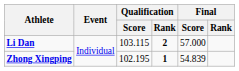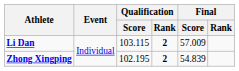(193, 43) 57.000 -> (193, 43) 57.009
(165, 58) 1 -> (165, 58) 2
